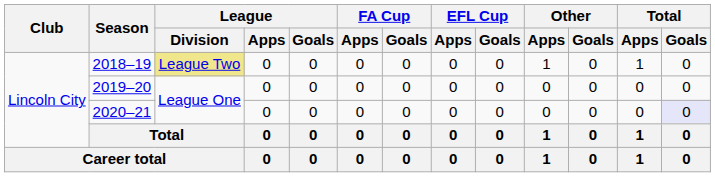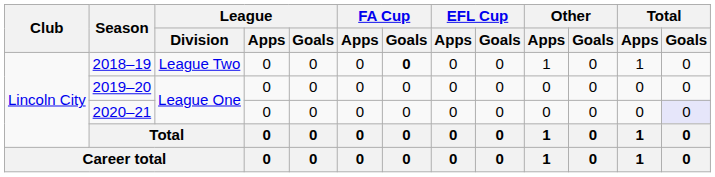(199, 64) khaki background -> (199, 64) no background
(407, 64) normal -> (407, 64) bold
